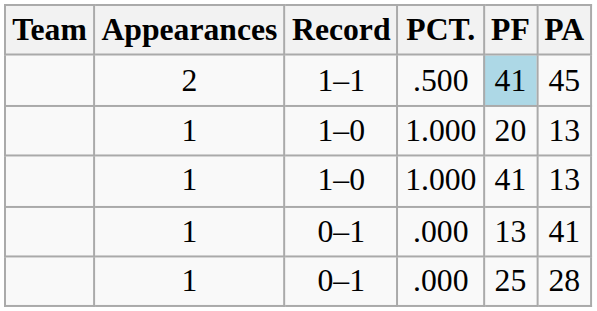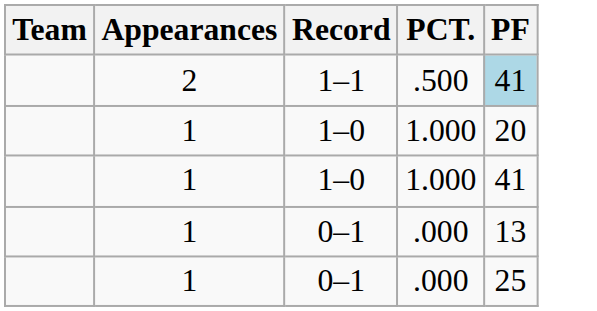- column: (564, 29)
